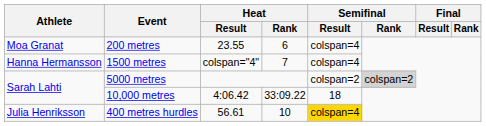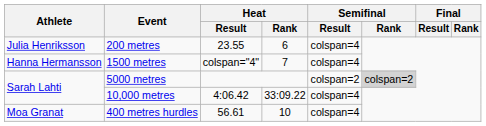(35, 46) Moa Granat -> (46, 46) Julia Henriksson
(335, 96) 18 -> (335, 96) colspan=4
(46, 113) Julia Henriksson -> (35, 113) Moa Granat
(335, 113) gold background -> (335, 113) no background
